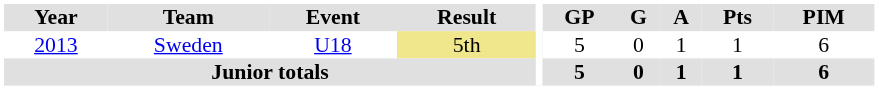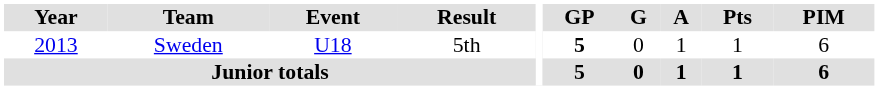(467, 44) khaki background -> (467, 44) no background
(579, 44) normal -> (579, 44) bold
